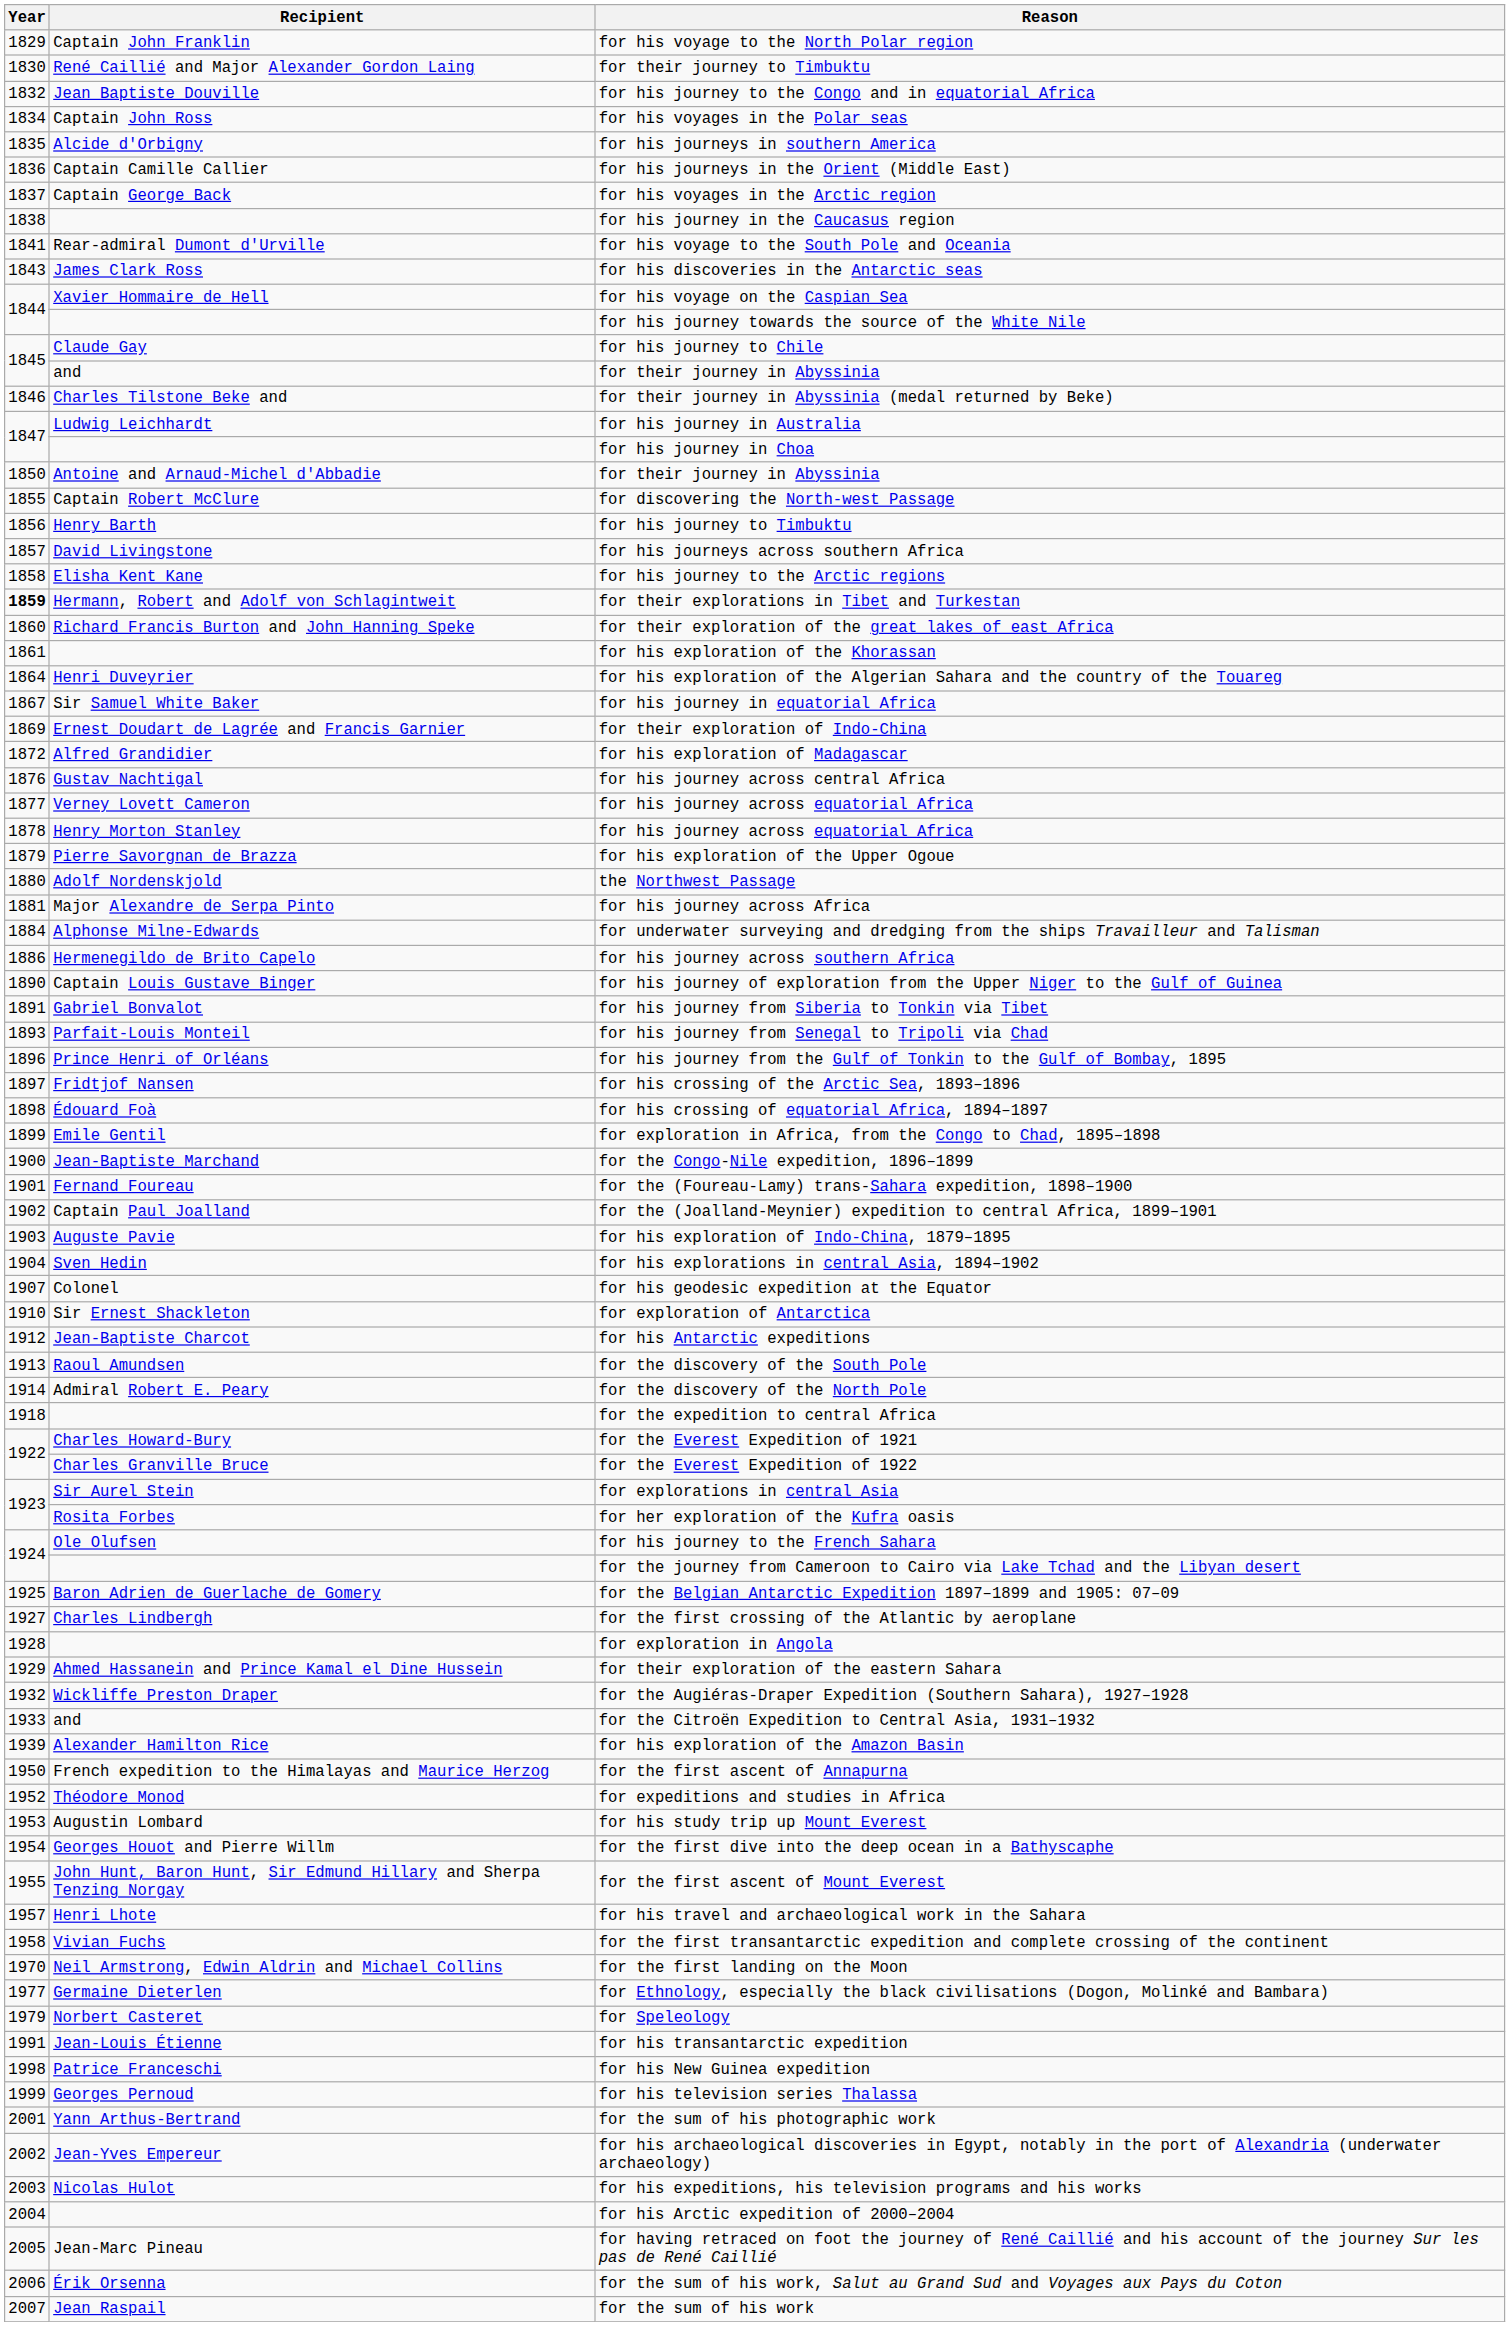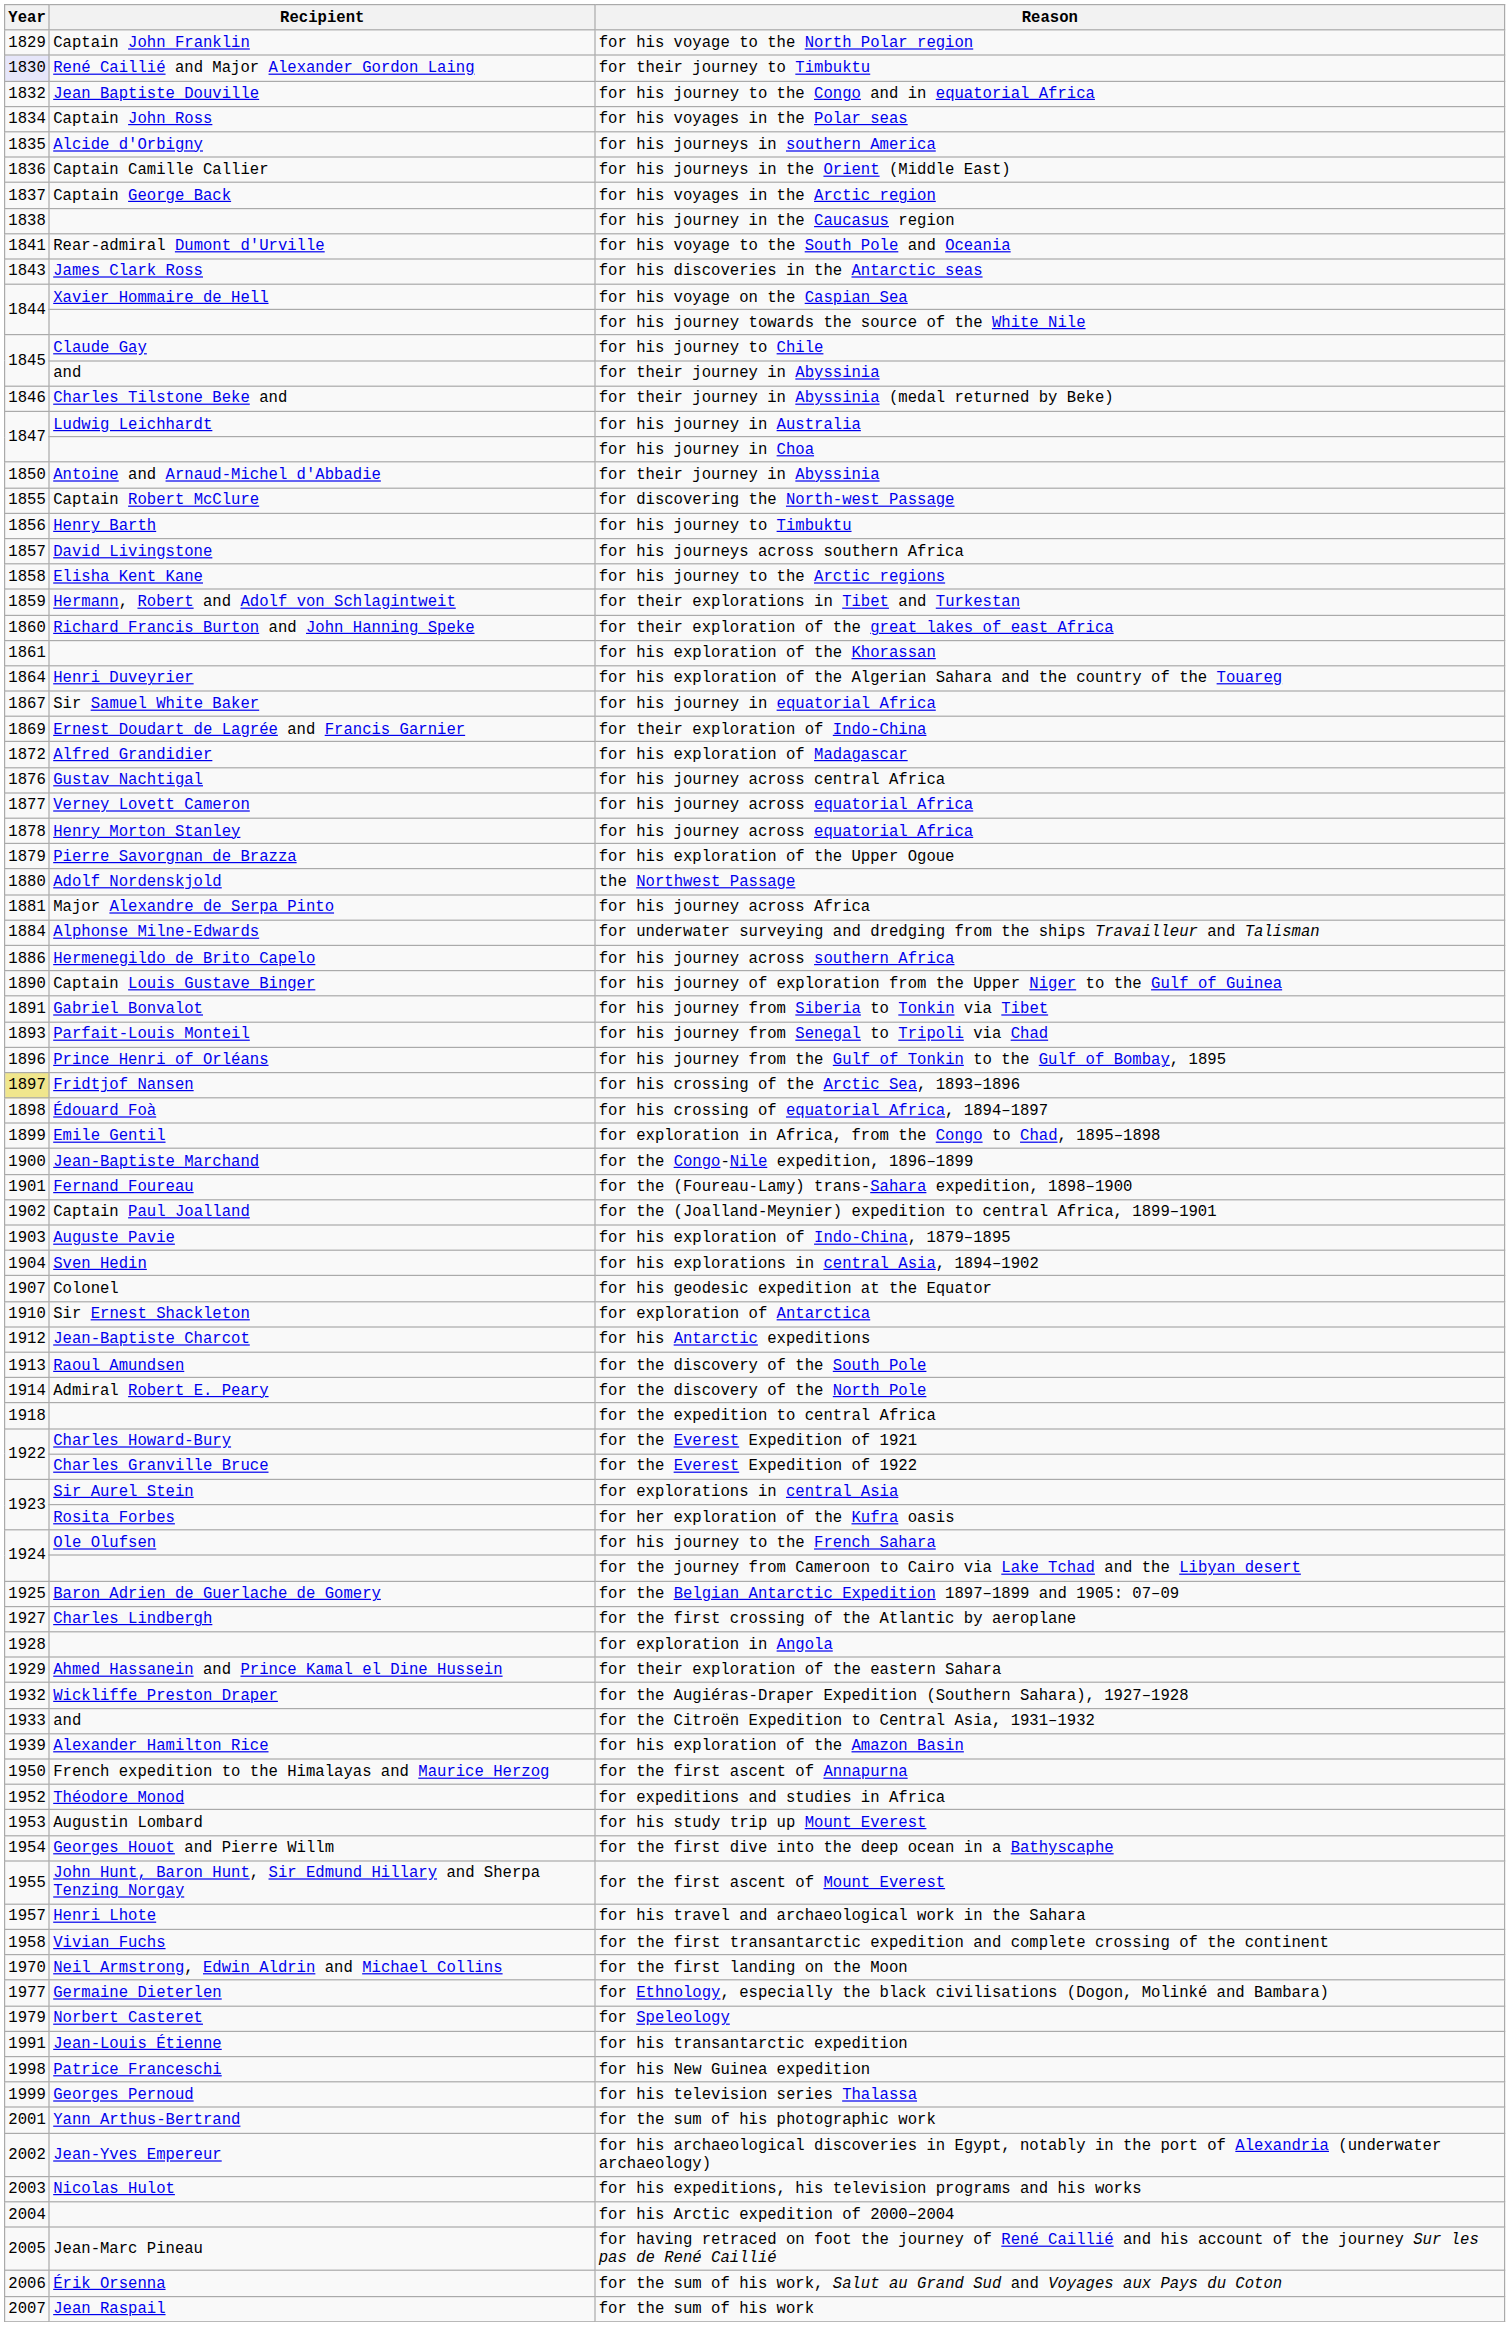(27, 68) no background -> (27, 68) lavender background
(27, 602) bold -> (27, 602) normal
(27, 1085) no background -> (27, 1085) khaki background
